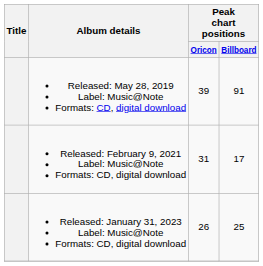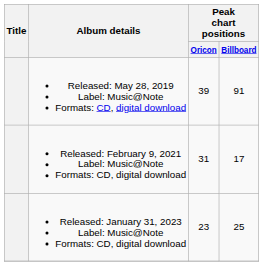(204, 227) 26 -> (204, 227) 23
